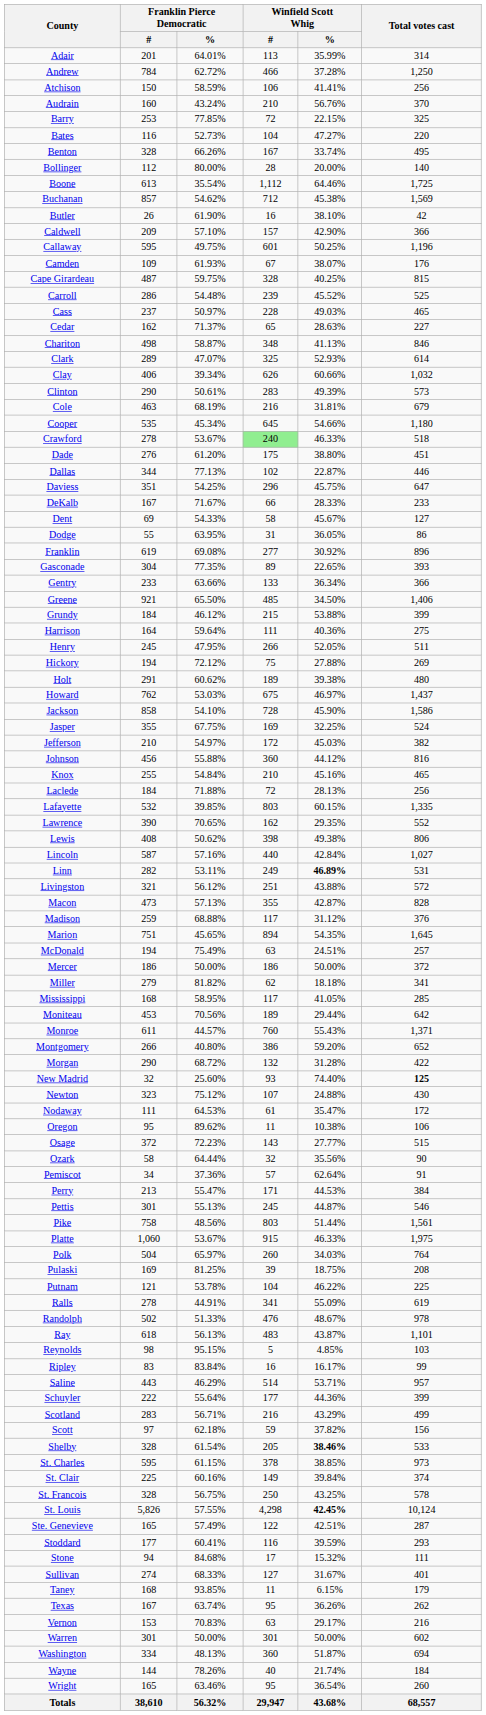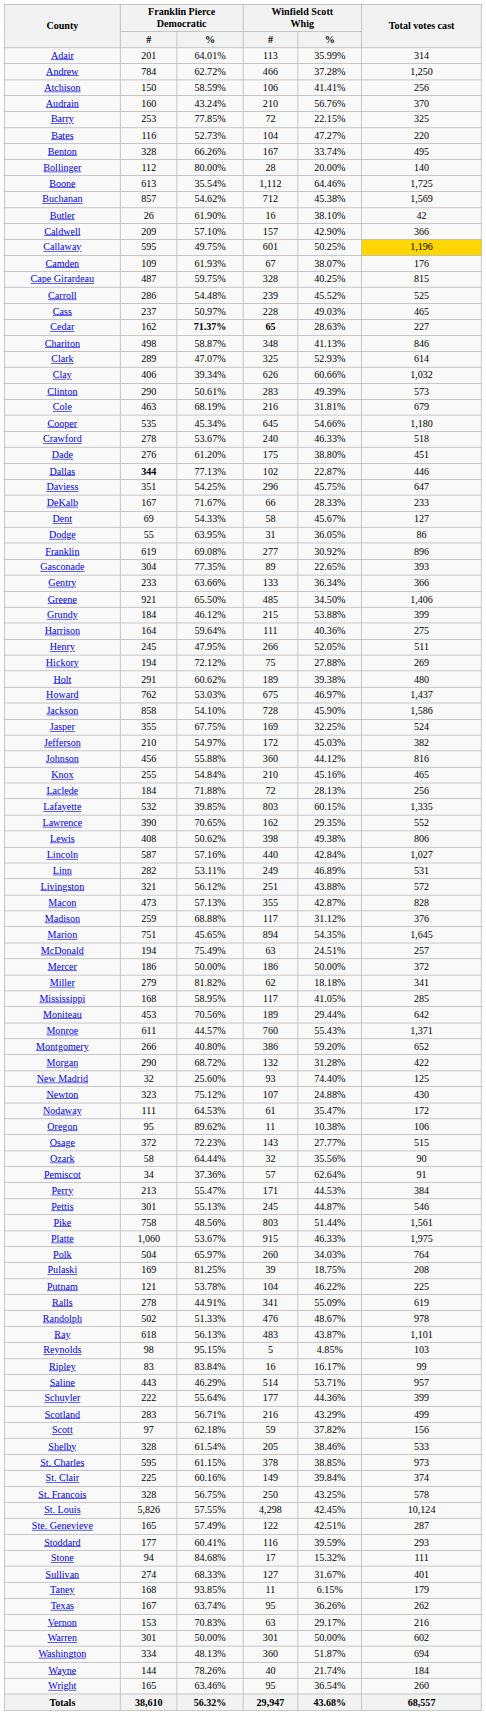(422, 247) no background -> (422, 247) gold background
(210, 327) normal -> (210, 327) bold
(270, 327) normal -> (270, 327) bold
(270, 439) lightgreen background -> (270, 439) no background
(149, 471) normal -> (149, 471) bold
(330, 871) bold -> (330, 871) normal
(422, 1078) bold -> (422, 1078) normal
(330, 1446) bold -> (330, 1446) normal
(330, 1510) bold -> (330, 1510) normal
